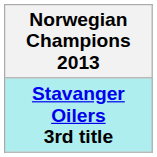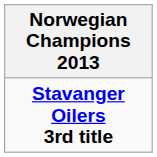(78, 114) paleturquoise background -> (78, 114) no background
